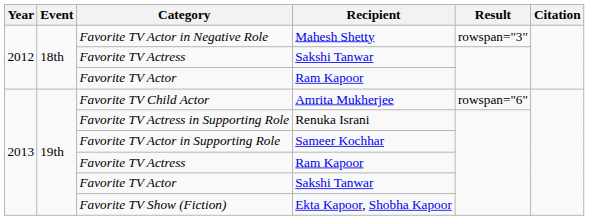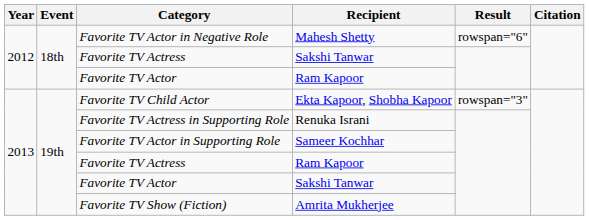(493, 36) rowspan="3" -> (493, 36) rowspan="6"
(344, 99) Amrita Mukherjee -> (374, 99) Ekta Kapoor, Shobha Kapoor
(493, 99) rowspan="6" -> (493, 99) rowspan="3"
(374, 204) Ekta Kapoor, Shobha Kapoor -> (344, 204) Amrita Mukherjee
